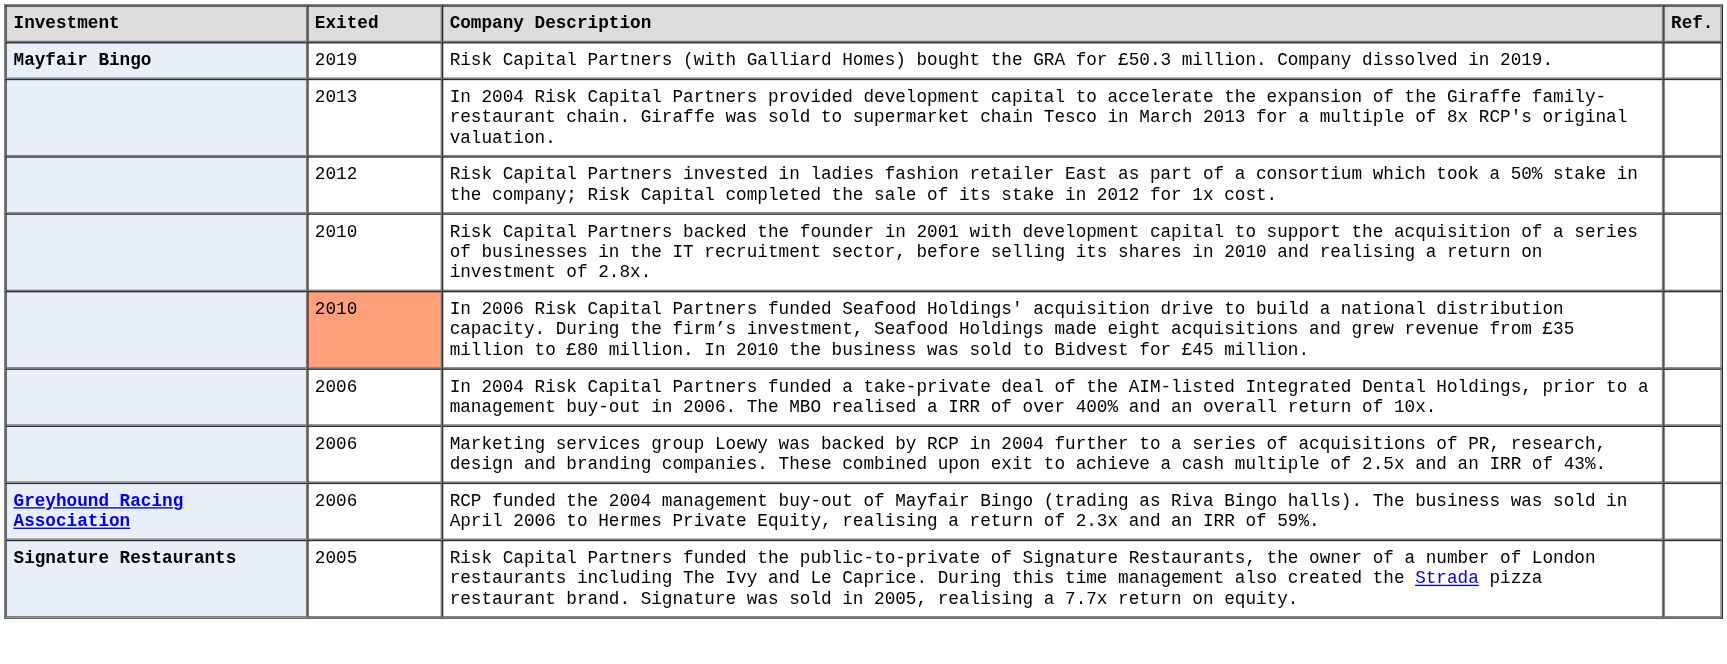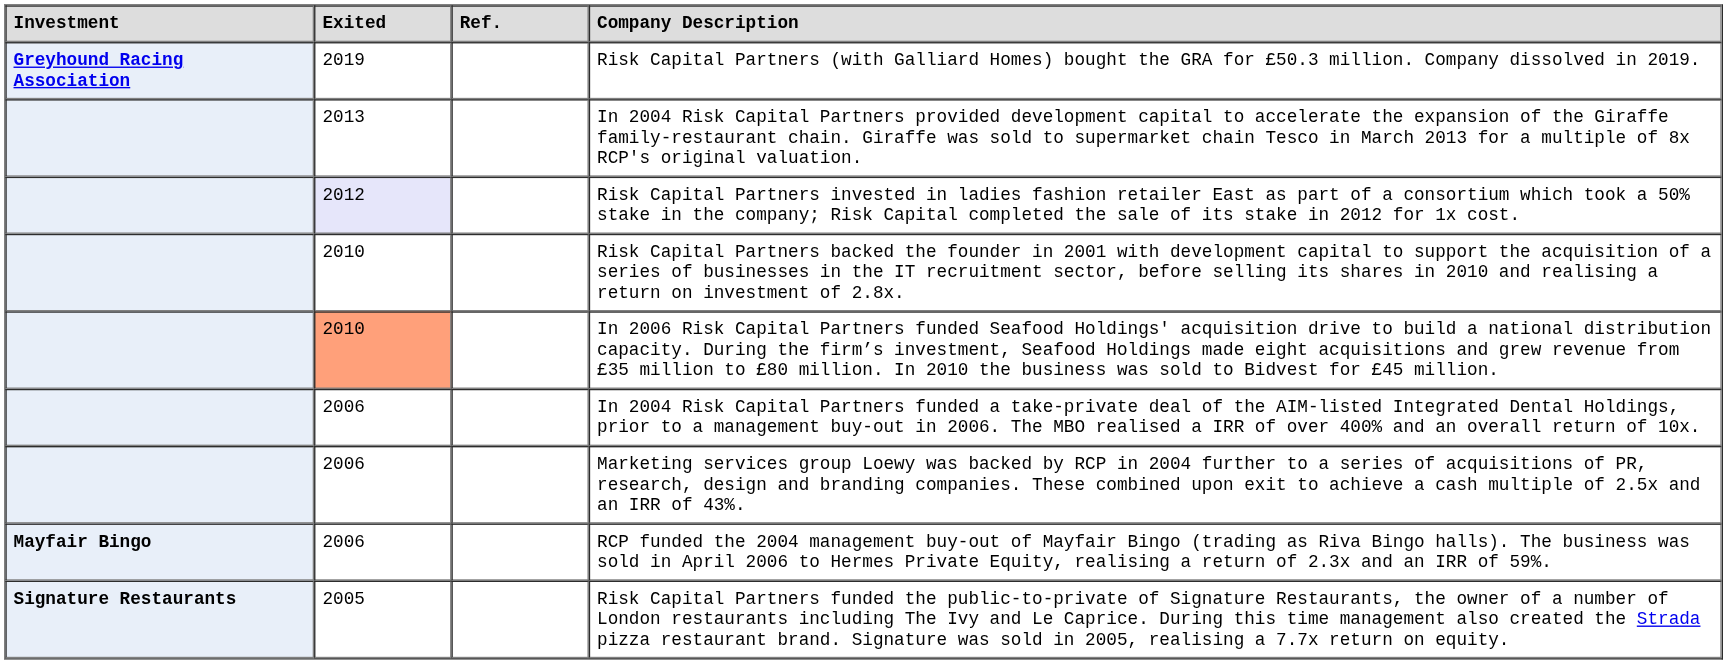columns swapped: (550, 24) <-> (1692, 24)
(82, 60) Mayfair Bingo -> (98, 71) Greyhound Racing Association
(336, 175) no background -> (344, 195) lavender background
(98, 511) Greyhound Racing Association -> (82, 542) Mayfair Bingo
